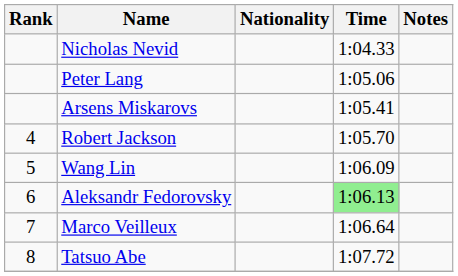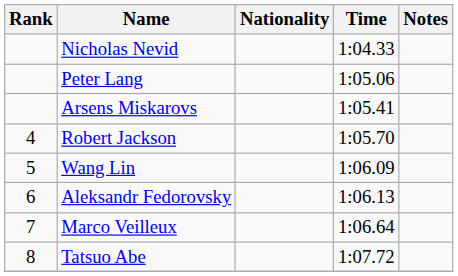(366, 197) lightgreen background -> (366, 197) no background
